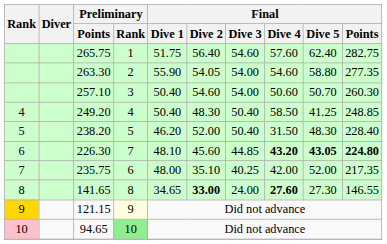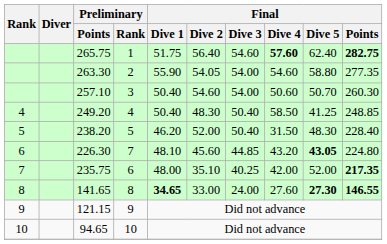(284, 53) normal -> (284, 53) bold
(362, 53) normal -> (362, 53) bold
(284, 151) bold -> (284, 151) normal
(362, 151) bold -> (362, 151) normal
(362, 170) normal -> (362, 170) bold
(167, 190) normal -> (167, 190) bold
(206, 190) bold -> (206, 190) normal
(284, 190) bold -> (284, 190) normal
(323, 190) normal -> (323, 190) bold
(362, 190) normal -> (362, 190) bold
(22, 209) gold background -> (22, 209) no background
(131, 209) lightyellow background -> (131, 209) no background
(22, 229) pink background -> (22, 229) no background
(131, 229) lightgreen background -> (131, 229) no background
